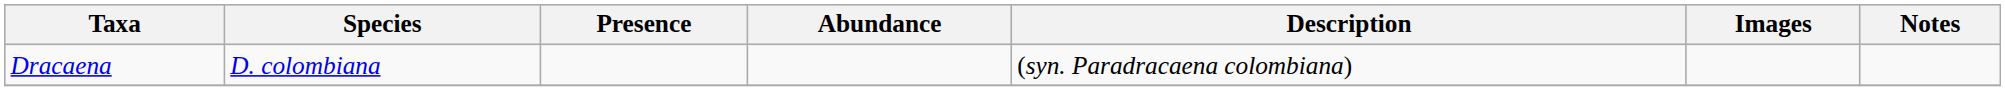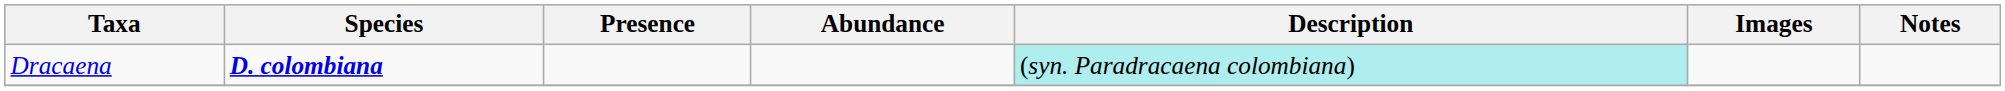(305, 64) normal -> (306, 64) bold
(1185, 64) no background -> (1187, 64) paleturquoise background
